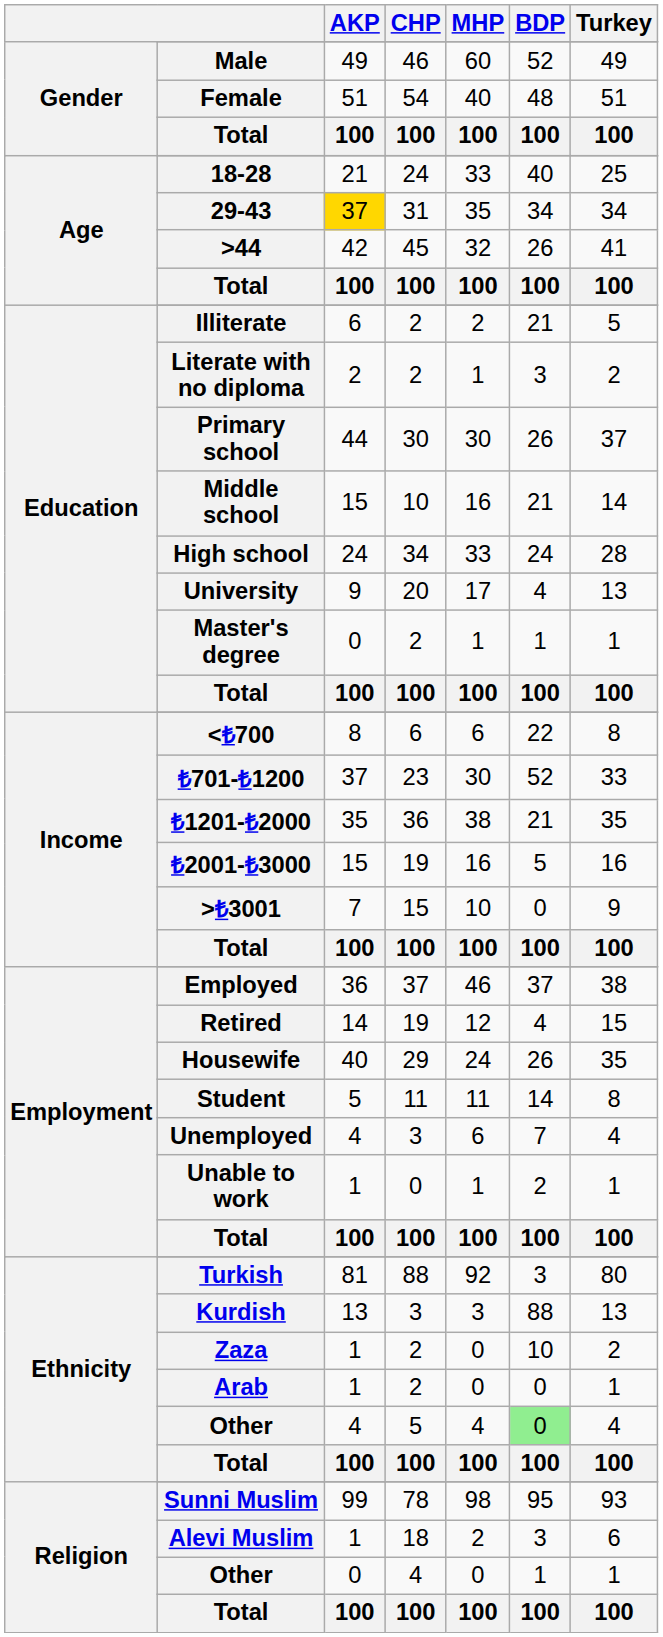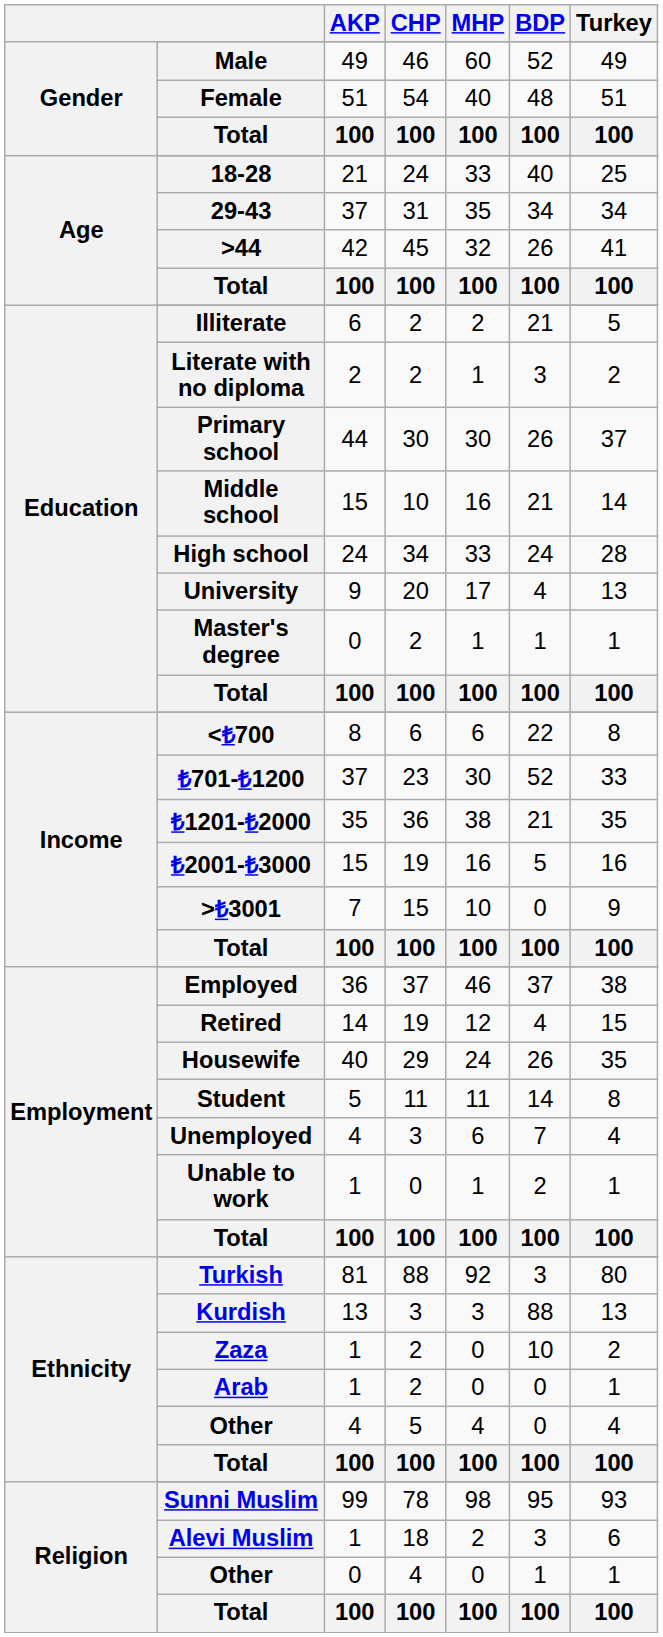(355, 211) gold background -> (355, 211) no background
(540, 1425) lightgreen background -> (540, 1425) no background
